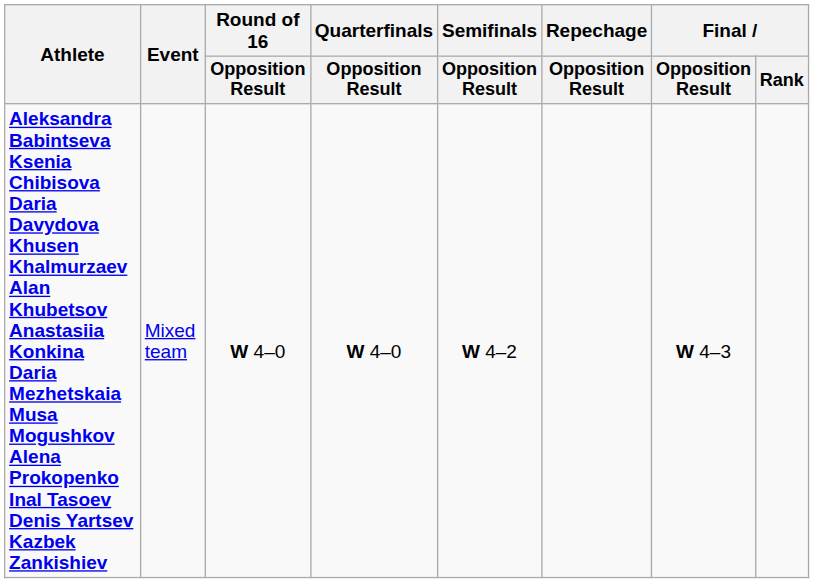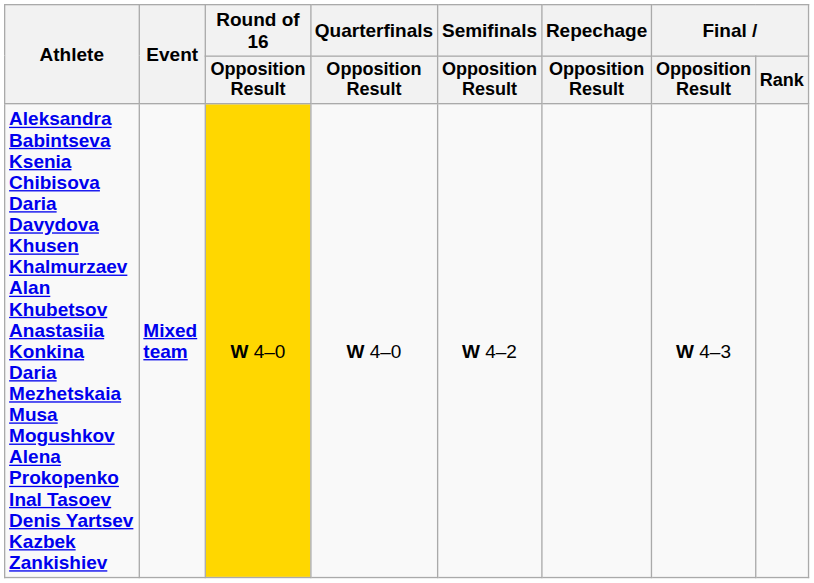(170, 341) normal -> (170, 341) bold
(258, 352) no background -> (258, 352) gold background
